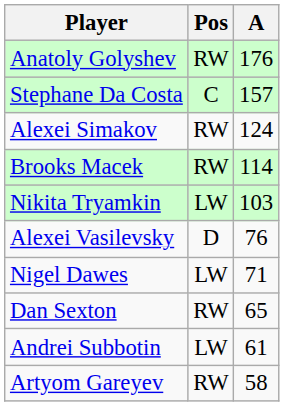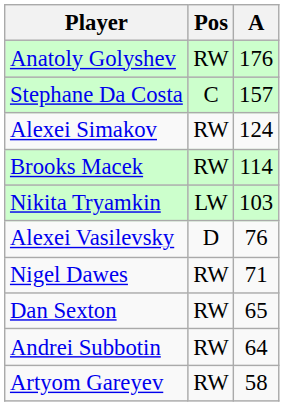(211, 274) LW -> (211, 274) RW
(211, 346) LW -> (211, 346) RW
(256, 346) 61 -> (256, 346) 64
